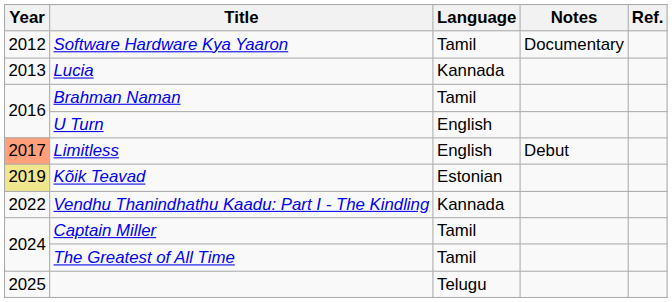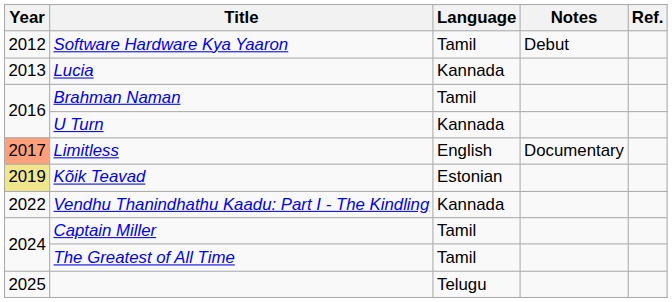(574, 44) Documentary -> (547, 44) Debut
(465, 124) English -> (471, 124) Kannada
(547, 151) Debut -> (574, 151) Documentary
